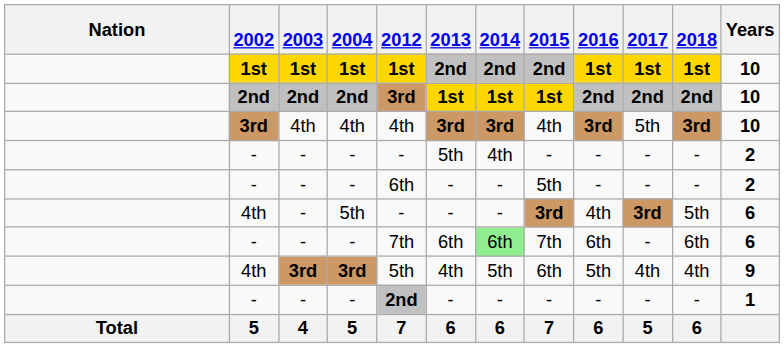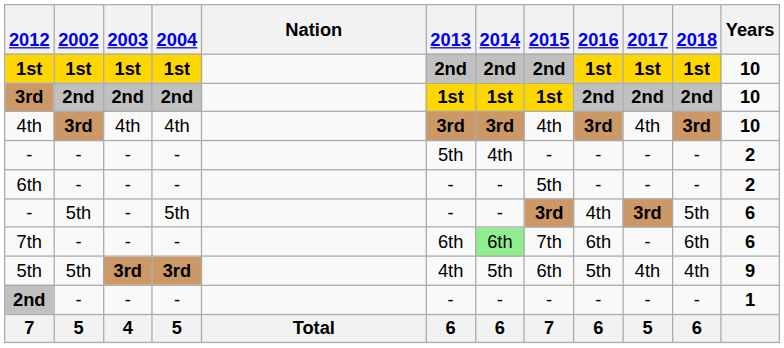columns swapped: (117, 30) <-> (401, 40)
(648, 126) 5th -> (648, 126) 4th
(254, 213) 4th -> (78, 213) 5th
(254, 271) 4th -> (78, 271) 5th
